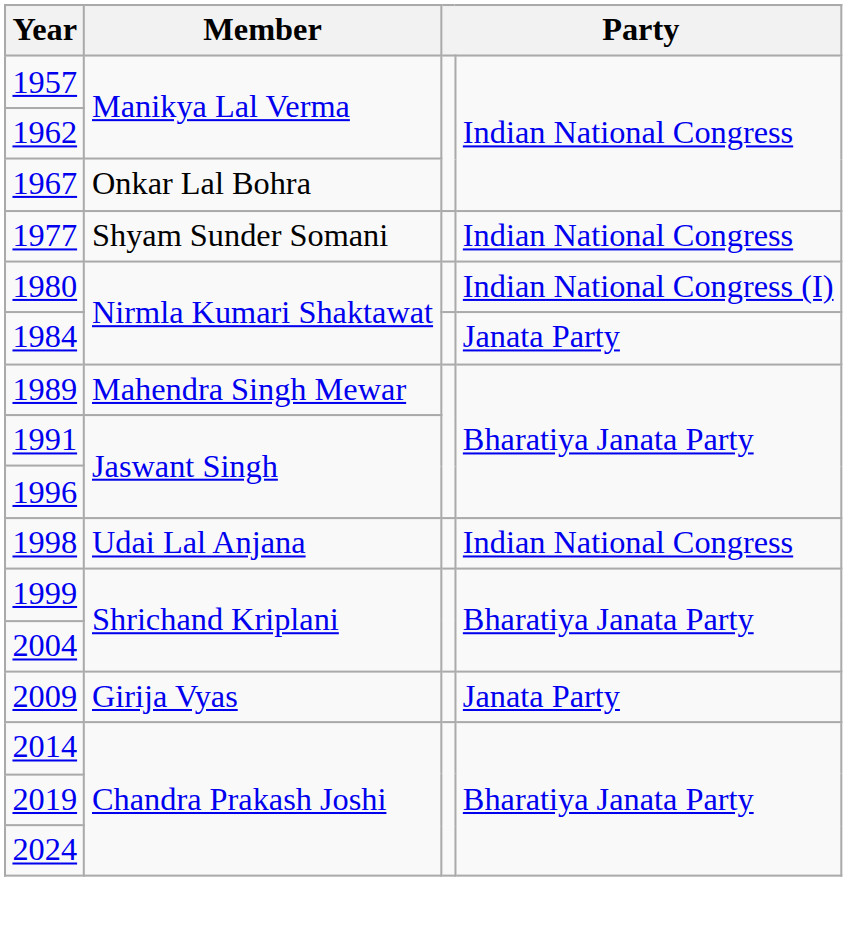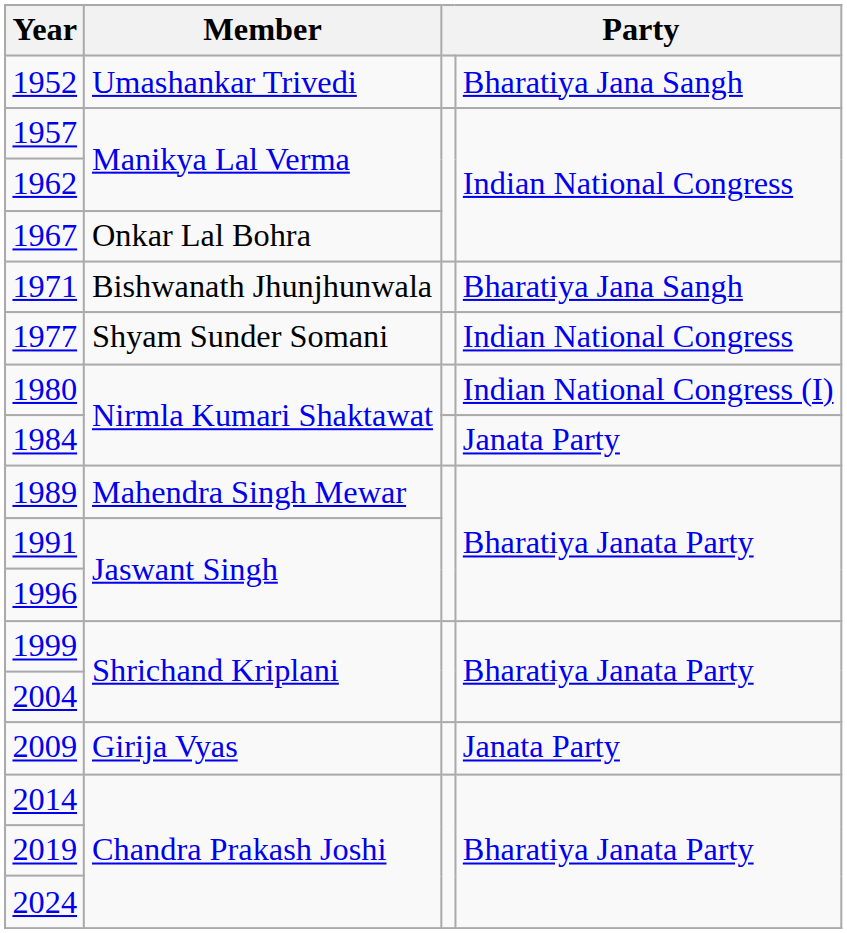+ row: (45, 81)
+ row: (45, 286)
- row: (45, 542)
